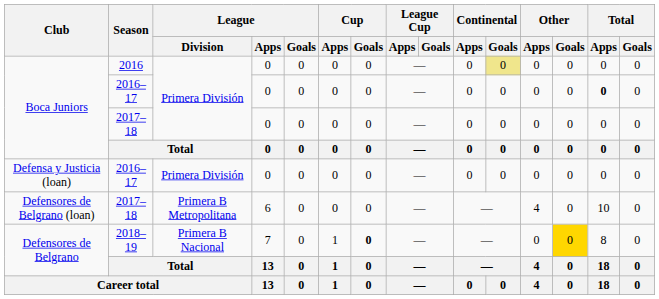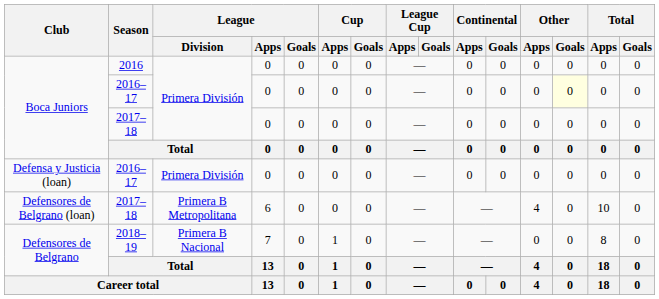(503, 65) khaki background -> (503, 65) no background
(570, 91) no background -> (570, 91) lightyellow background
(604, 91) bold -> (604, 91) normal
(368, 240) bold -> (368, 240) normal
(570, 240) gold background -> (570, 240) no background
